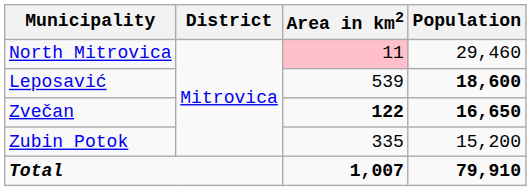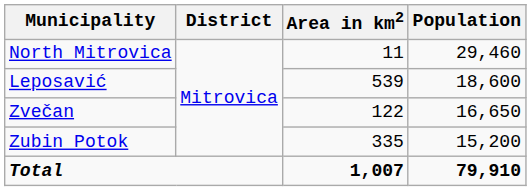(393, 53) pink background -> (393, 53) no background
(488, 83) bold -> (488, 83) normal
(388, 112) bold -> (388, 112) normal
(488, 112) bold -> (488, 112) normal
